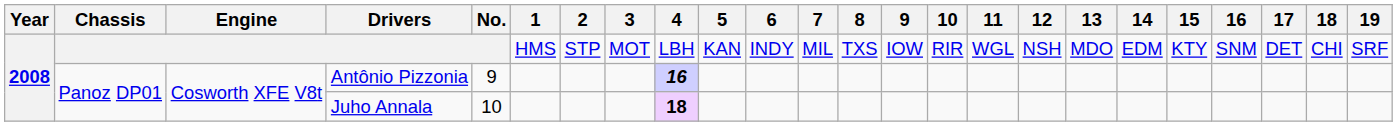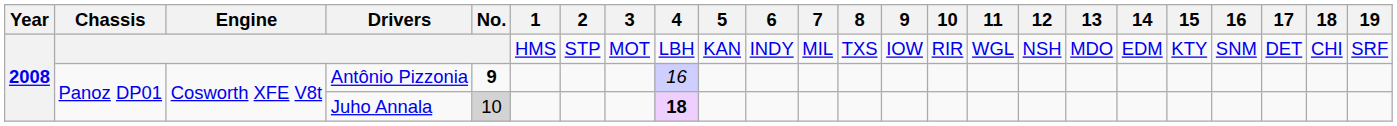(492, 78) normal -> (492, 78) bold
(677, 78) bold -> (677, 78) normal
(492, 107) no background -> (492, 107) lightgrey background
